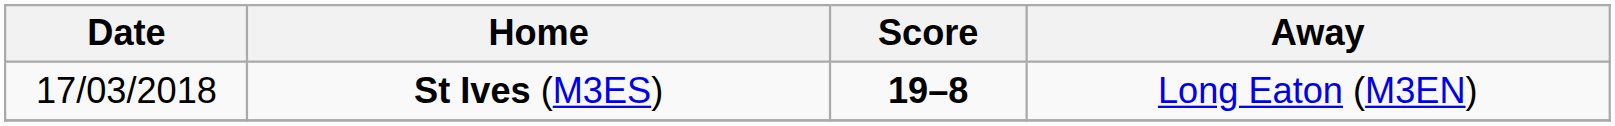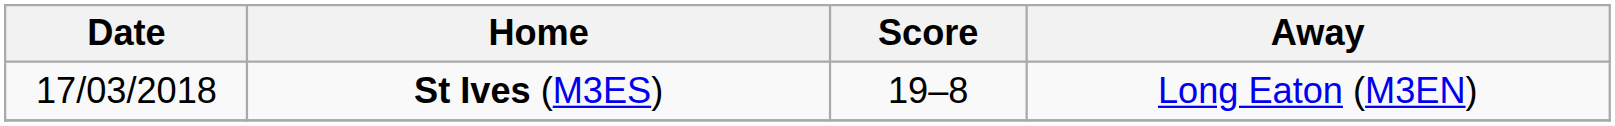(928, 90) bold -> (928, 90) normal
